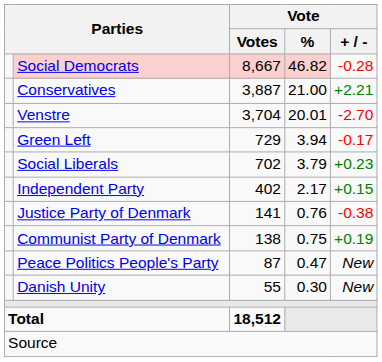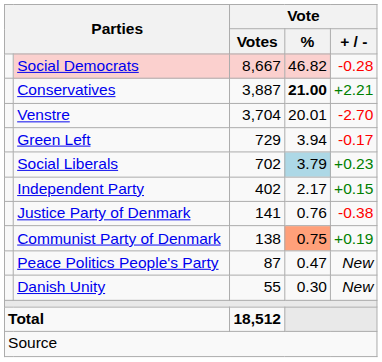(308, 90) normal -> (308, 90) bold
(312, 164) no background -> (312, 164) lightblue background
(312, 238) no background -> (312, 238) lightsalmon background
